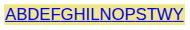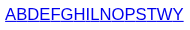(94, 14) khaki background -> (94, 14) no background
